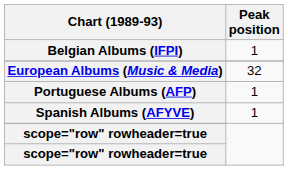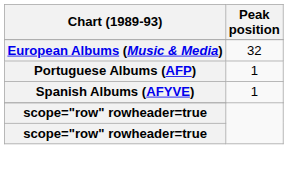- row: (115, 50)
